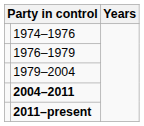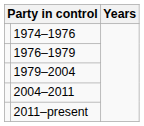(44, 92) bold -> (44, 92) normal
(52, 111) bold -> (51, 111) normal
